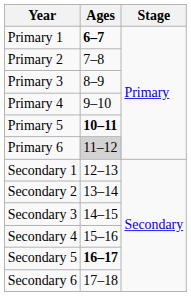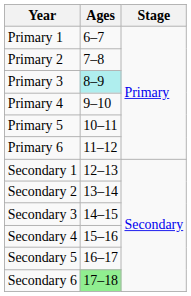(94, 37) bold -> (94, 37) normal
(94, 81) no background -> (94, 81) paleturquoise background
(100, 125) bold -> (100, 125) normal
(100, 147) lightgrey background -> (100, 147) no background
(101, 258) bold -> (101, 258) normal
(101, 280) no background -> (101, 280) lightgreen background
